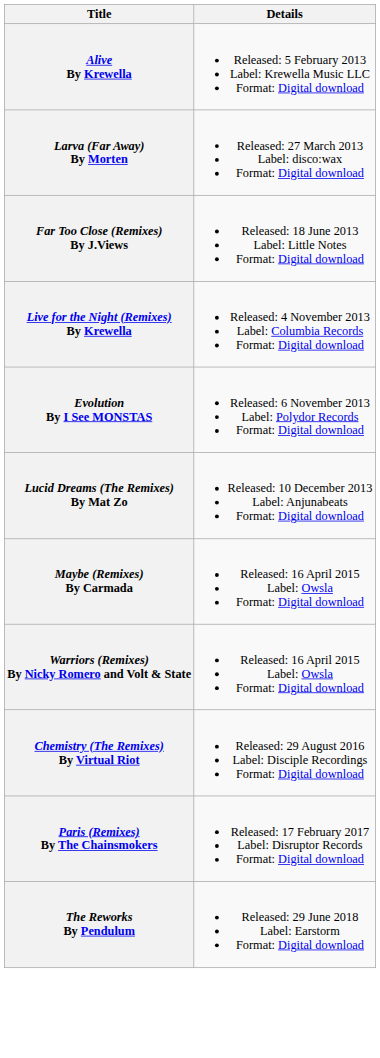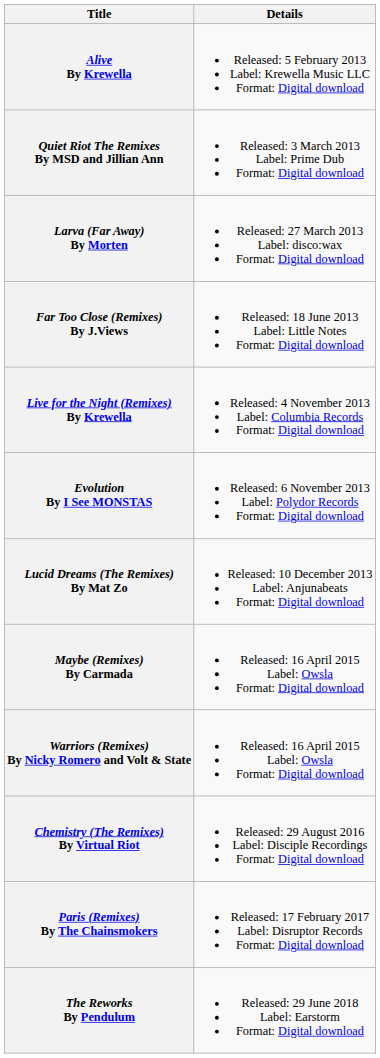+ row: (99, 152)
